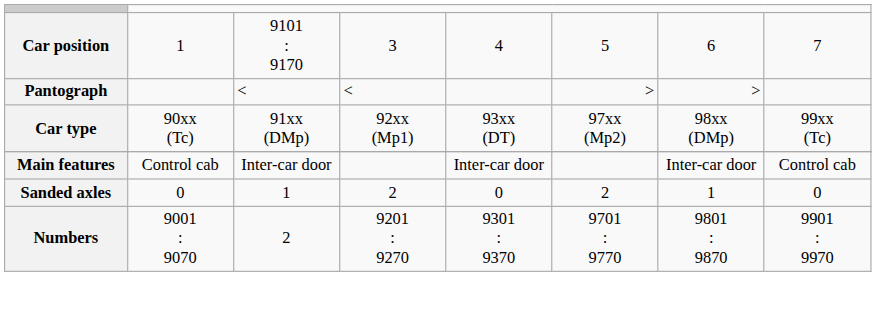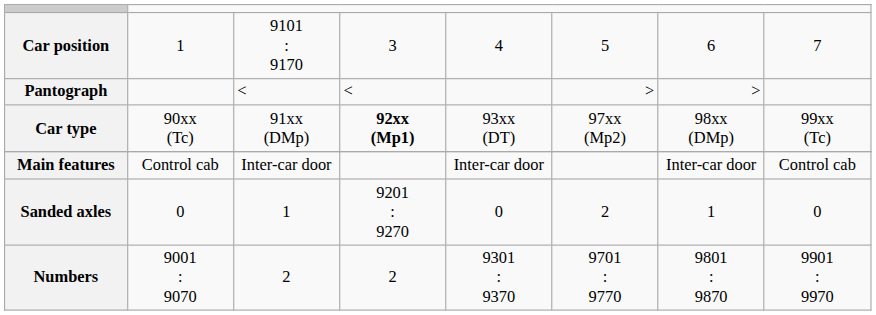(393, 128) normal -> (393, 128) bold
(393, 192) 2 -> (393, 211) 9201 : 9270
(393, 239) 9201 : 9270 -> (393, 277) 2
